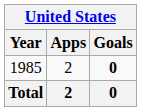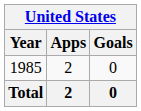(113, 67) bold -> (113, 67) normal
